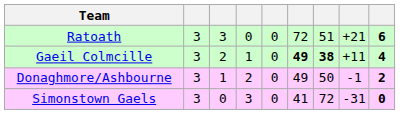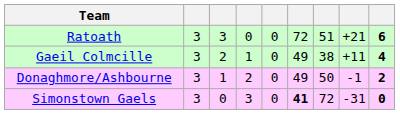(301, 57) bold -> (301, 57) normal
(326, 57) bold -> (326, 57) normal
(301, 99) normal -> (301, 99) bold
